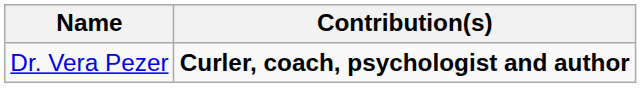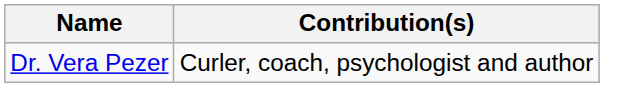(405, 62) bold -> (387, 62) normal
